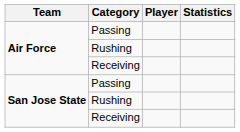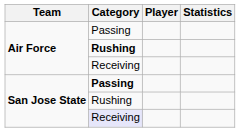(112, 48) normal -> (113, 48) bold
(111, 83) normal -> (112, 83) bold
(116, 118) no background -> (116, 118) lavender background
